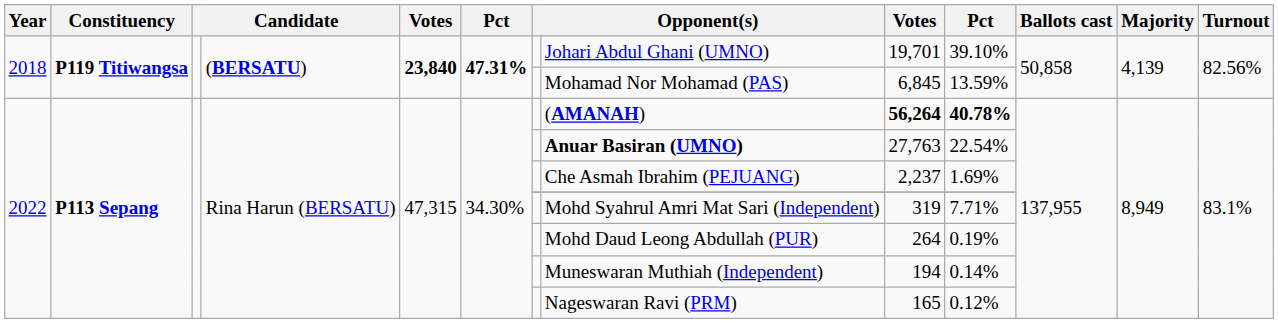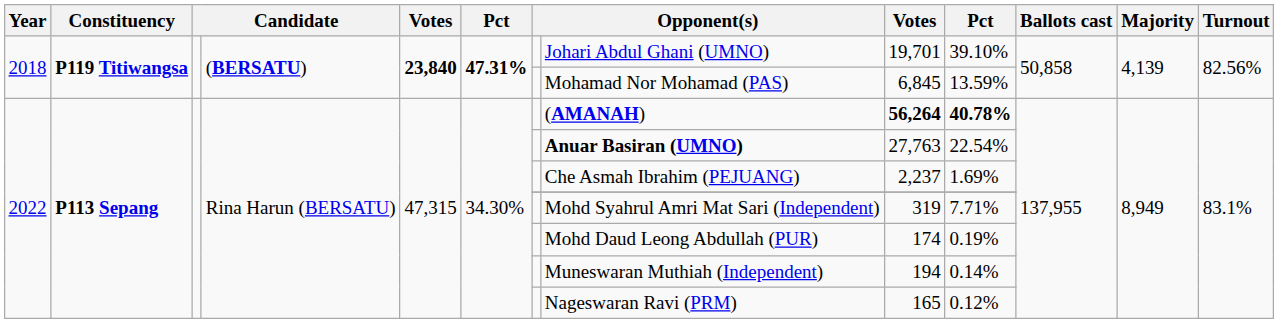(926, 239) 264 -> (926, 239) 174
